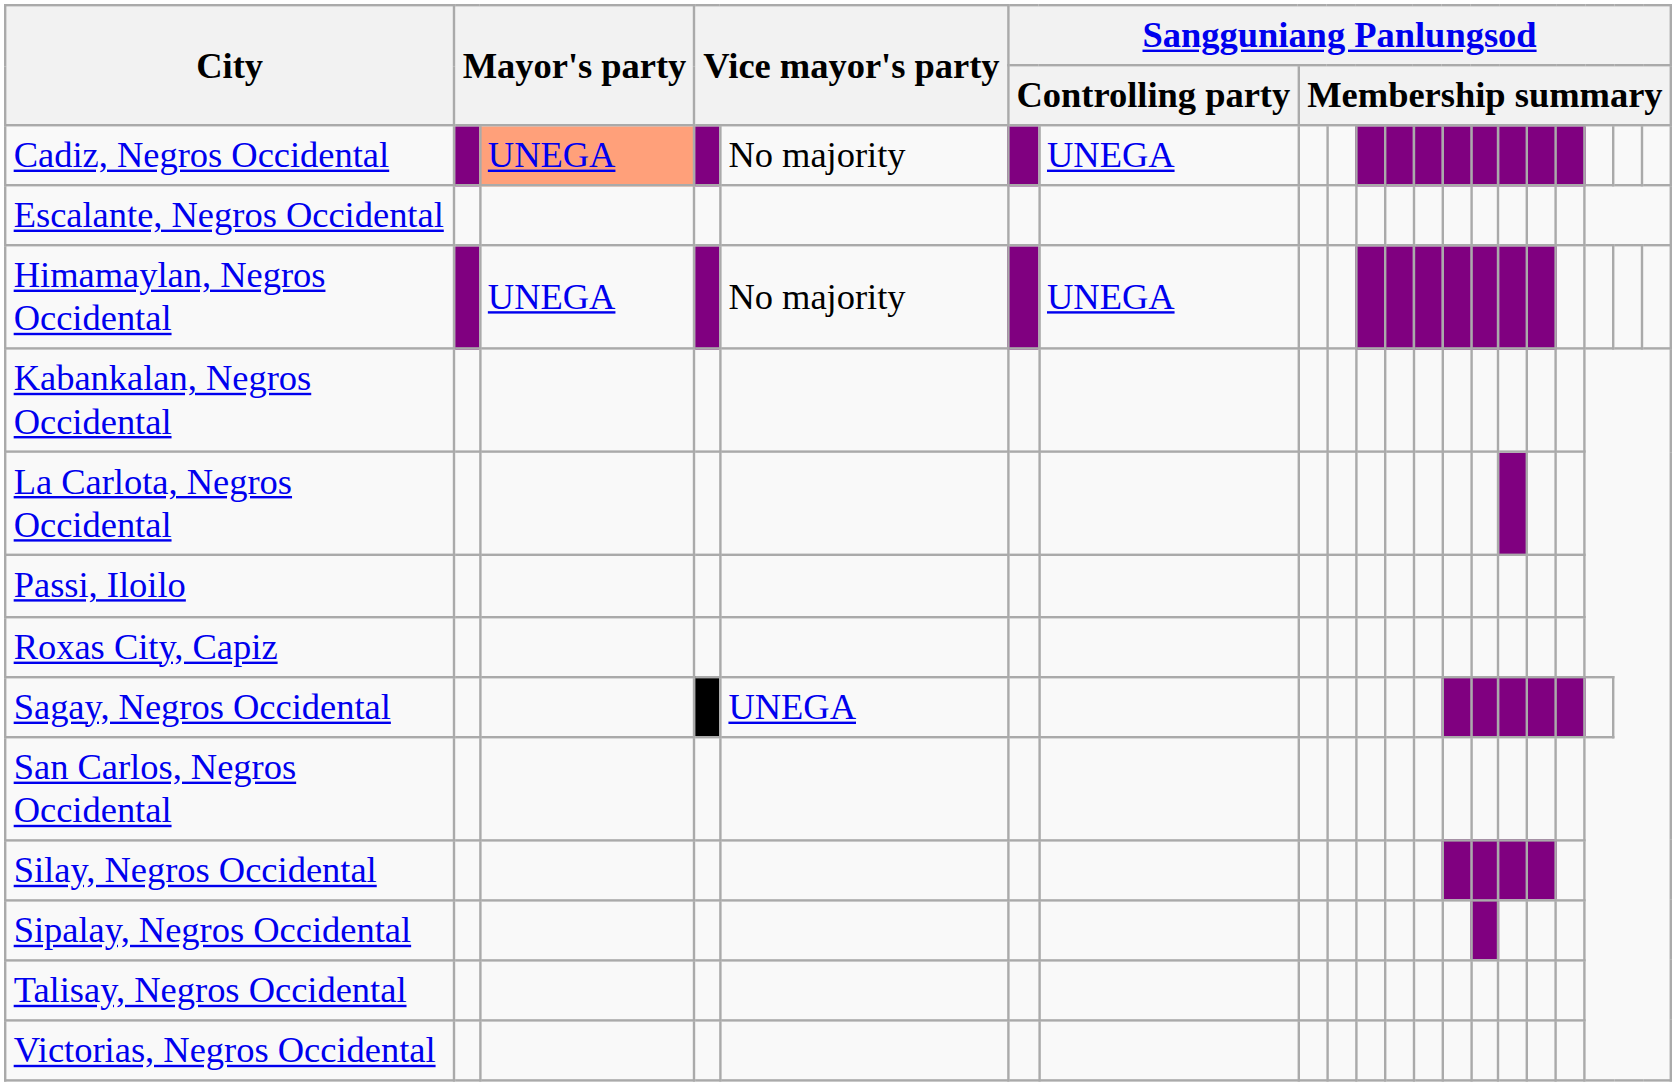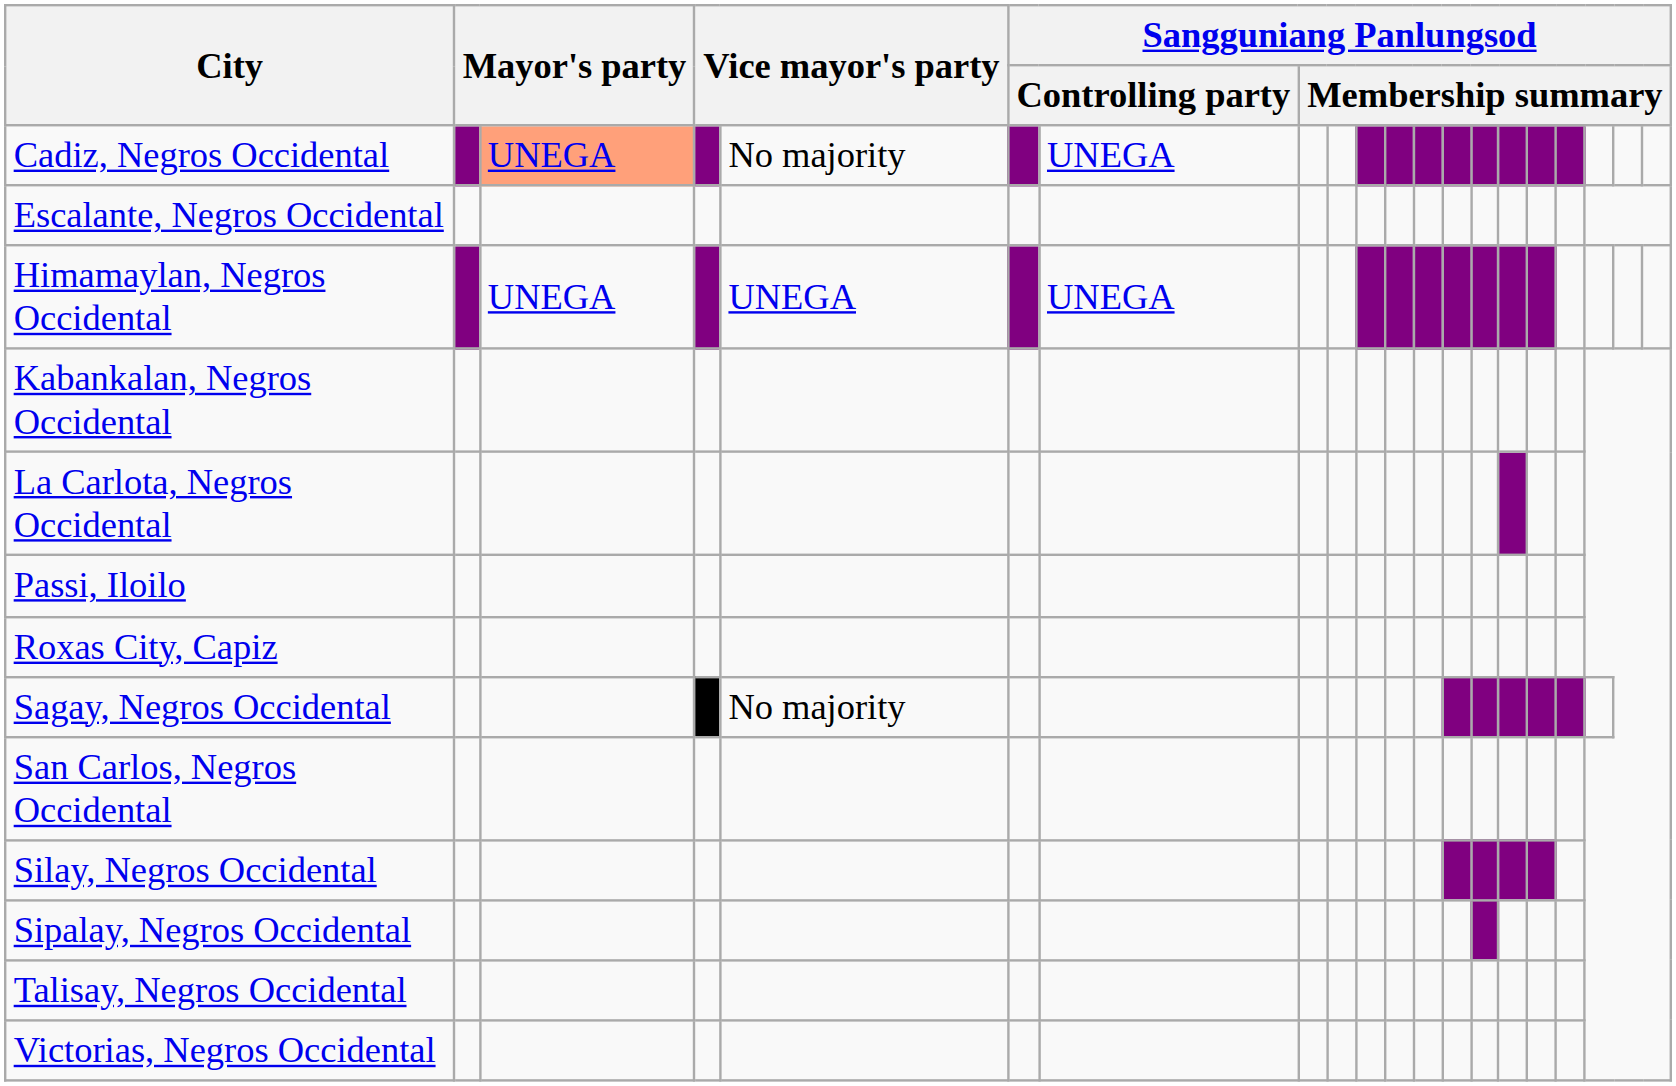(817, 296) No majority -> (792, 296) UNEGA
(792, 705) UNEGA -> (817, 705) No majority
